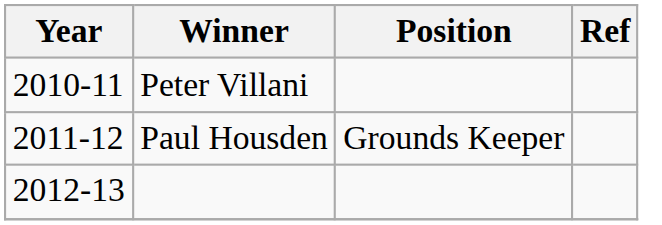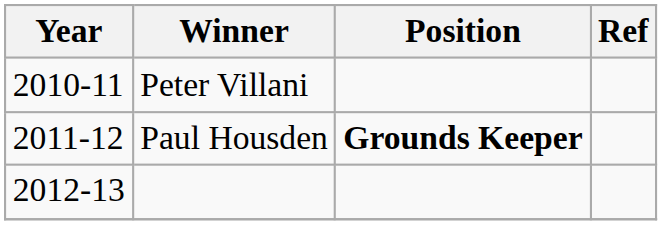(454, 137) normal -> (463, 137) bold
